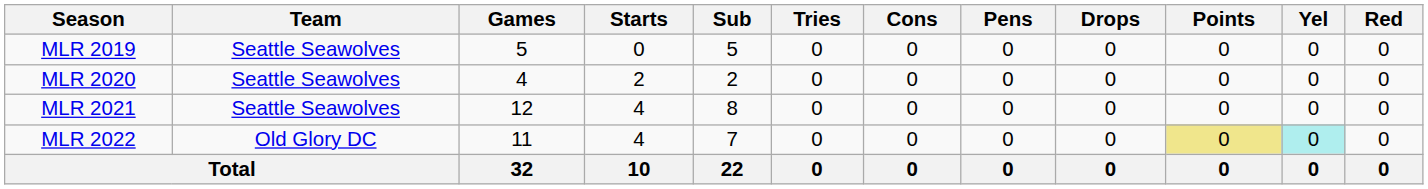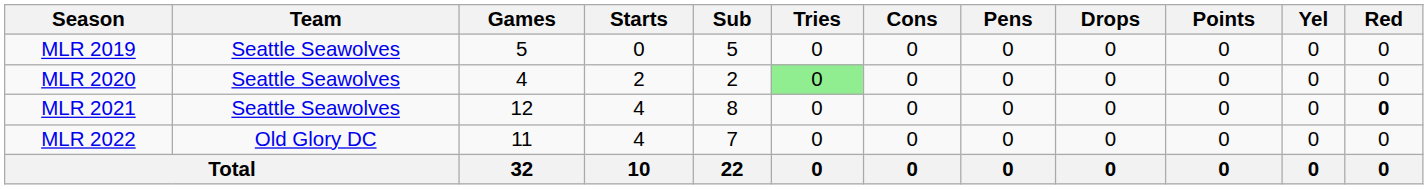(817, 79) no background -> (817, 79) lightgreen background
(1384, 109) normal -> (1384, 109) bold
(1224, 139) khaki background -> (1224, 139) no background
(1313, 139) paleturquoise background -> (1313, 139) no background
